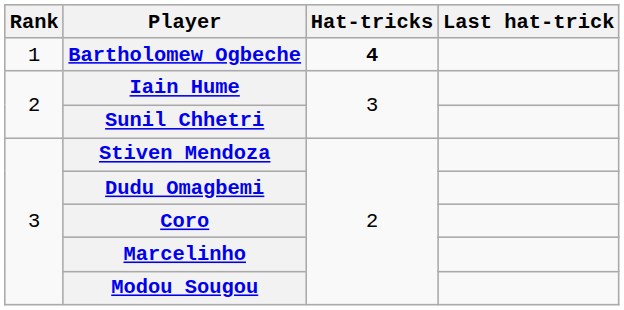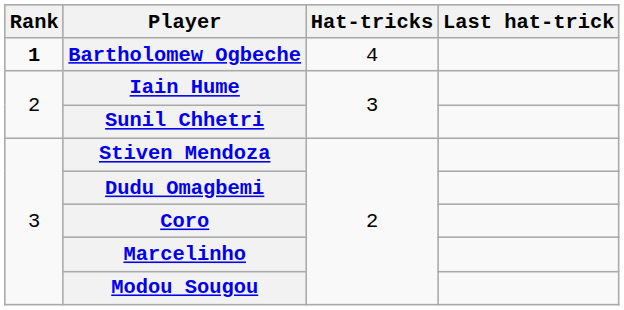(34, 55) normal -> (34, 55) bold
(372, 55) bold -> (372, 55) normal
